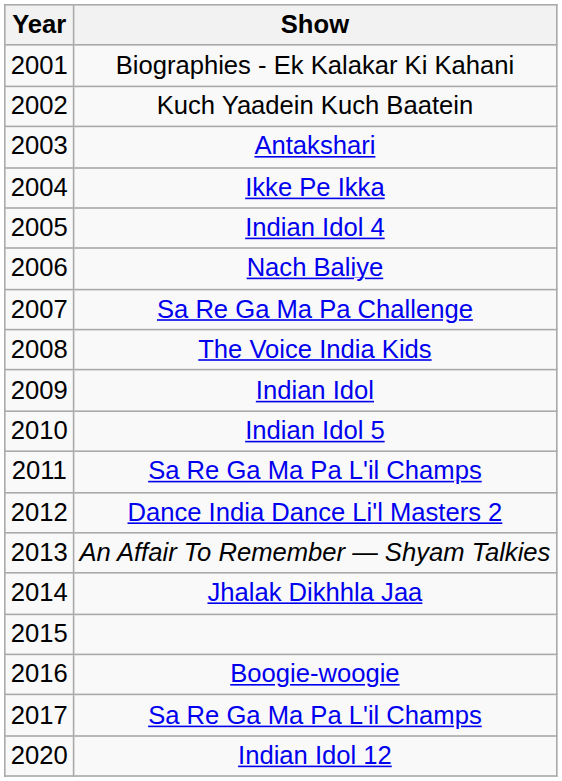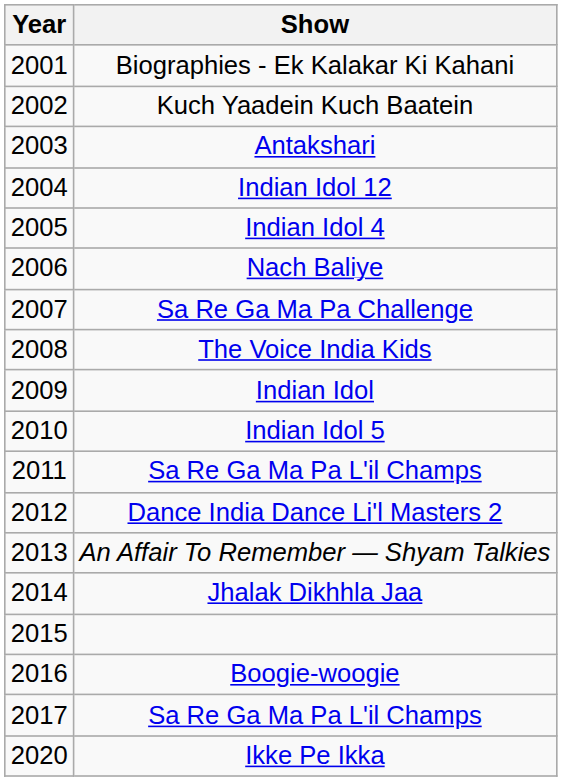(315, 187) Ikke Pe Ikka -> (315, 187) Indian Idol 12
(315, 755) Indian Idol 12 -> (315, 755) Ikke Pe Ikka
